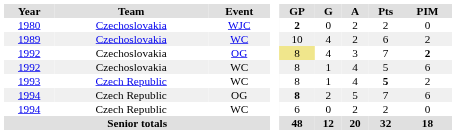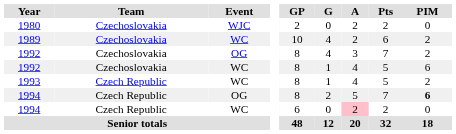(297, 25) bold -> (297, 25) normal
(297, 53) khaki background -> (297, 53) no background
(427, 53) bold -> (427, 53) normal
(386, 81) bold -> (386, 81) normal
(297, 95) bold -> (297, 95) normal
(427, 95) normal -> (427, 95) bold
(355, 109) no background -> (355, 109) pink background
